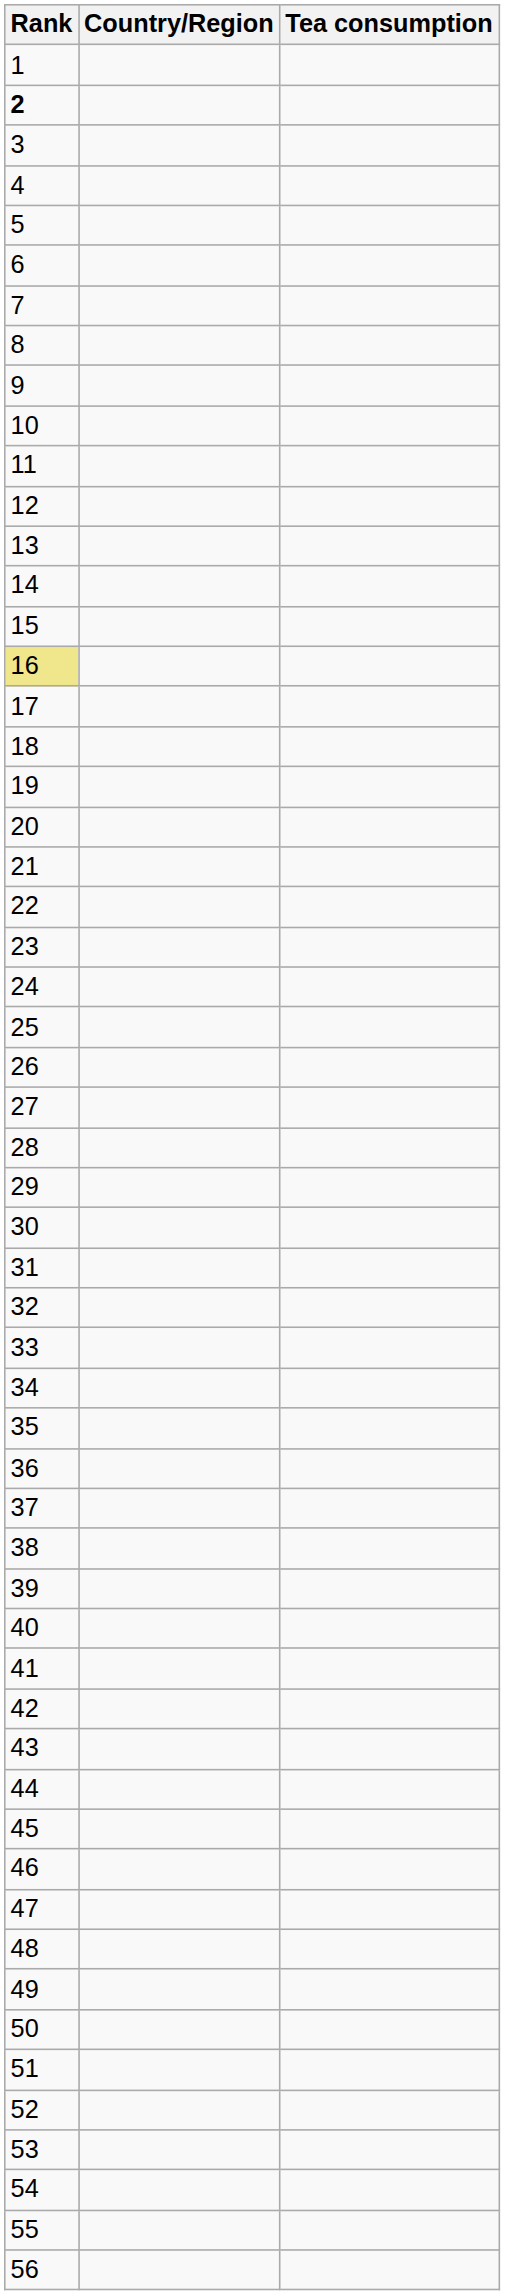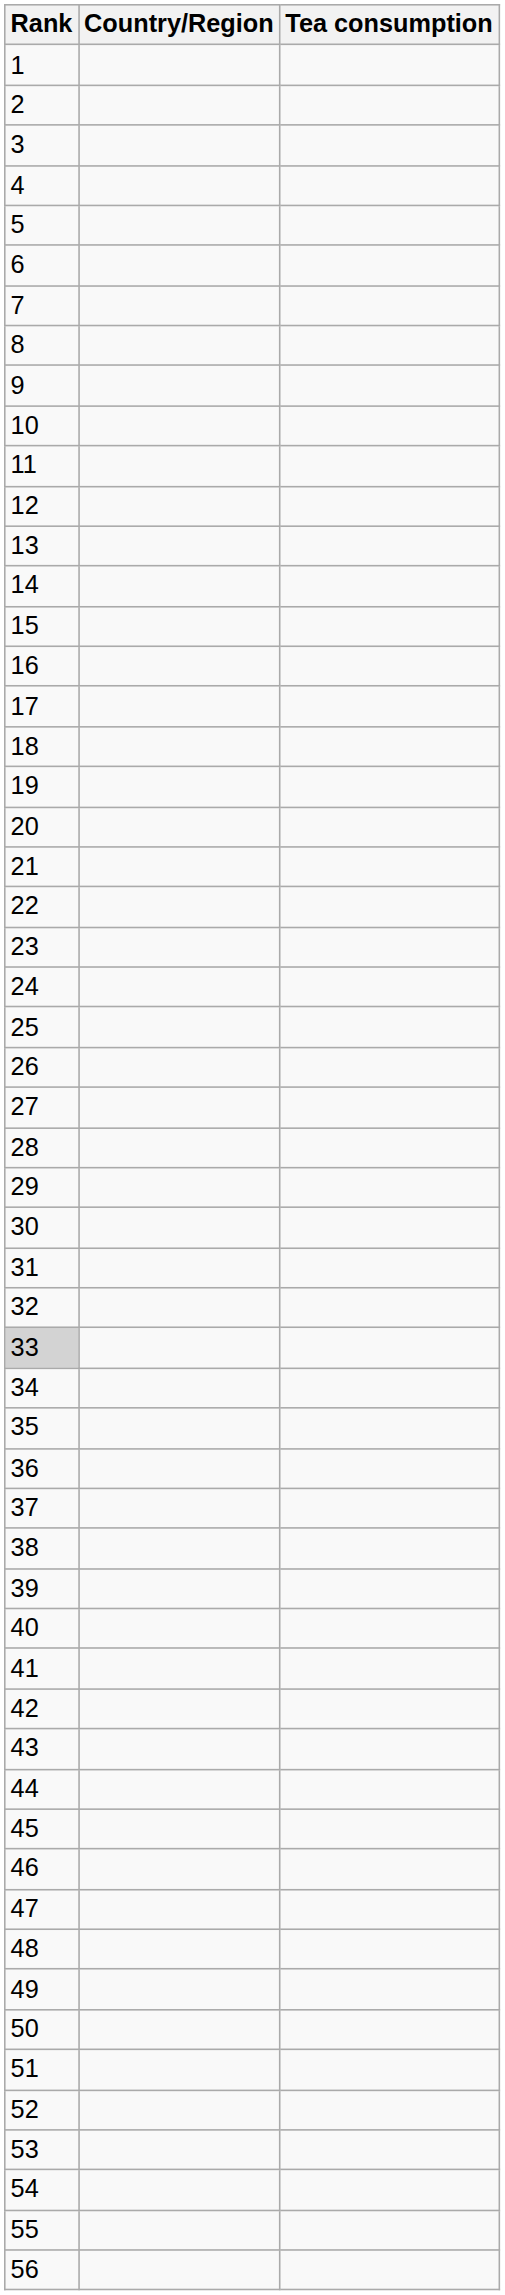(18, 104) bold -> (18, 104) normal
(25, 666) khaki background -> (25, 666) no background
(25, 1347) no background -> (25, 1347) lightgrey background
